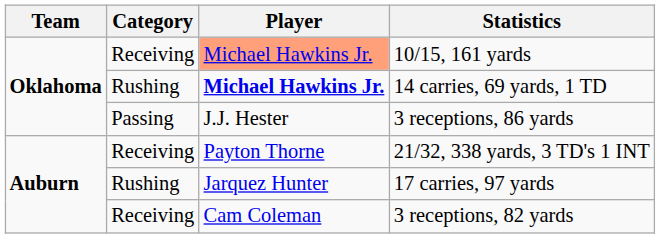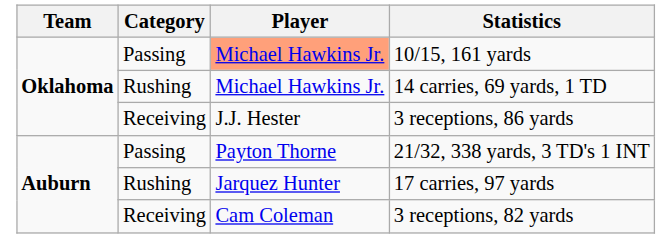(153, 53) Receiving -> (154, 53) Passing
(294, 86) bold -> (300, 86) normal
(142, 118) Passing -> (164, 118) Receiving
(153, 151) Receiving -> (154, 151) Passing
